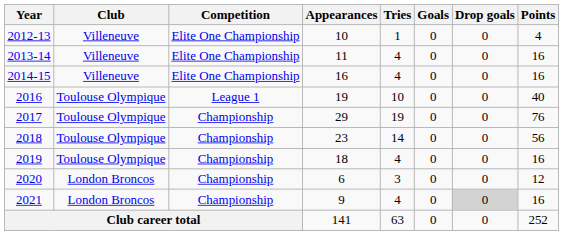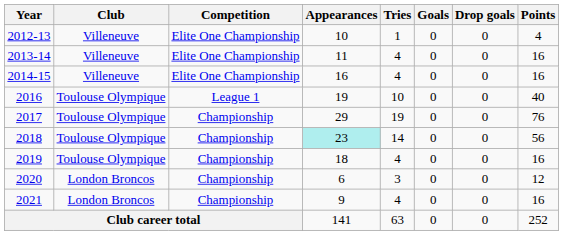(342, 138) no background -> (342, 138) paleturquoise background
(485, 199) lightgrey background -> (485, 199) no background
